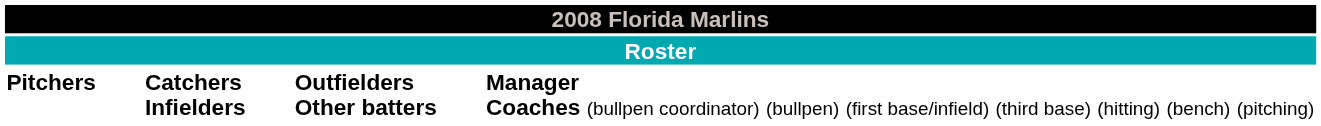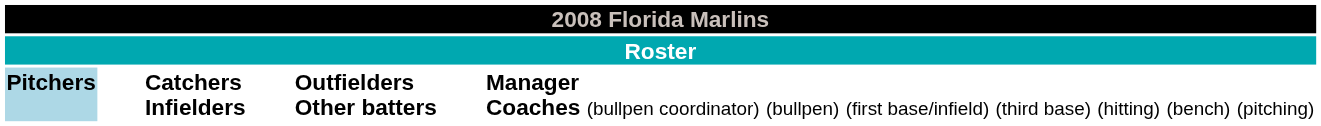(51, 82) no background -> (51, 82) lightblue background
